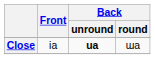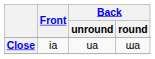(92, 45) bold -> (92, 45) normal
